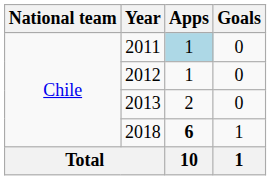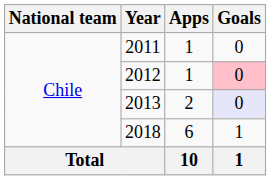(189, 47) lightblue background -> (189, 47) no background
(239, 75) no background -> (239, 75) pink background
(239, 103) no background -> (239, 103) lavender background
(189, 132) bold -> (189, 132) normal
